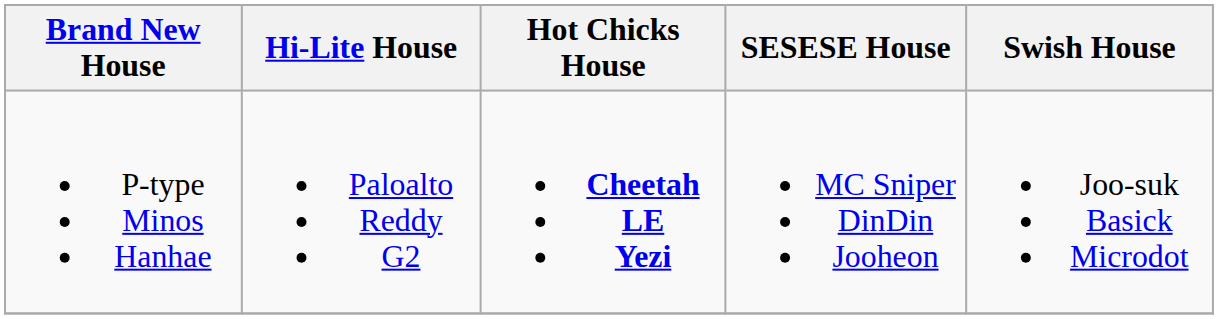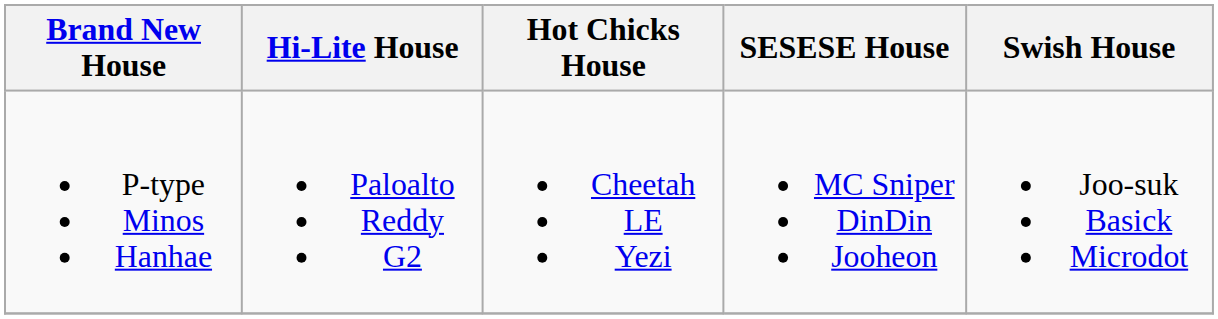(603, 220) bold -> (603, 220) normal
